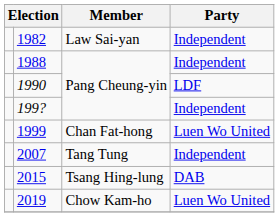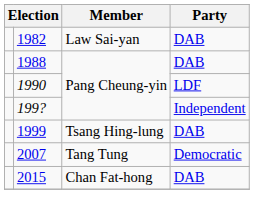(210, 39) Independent -> (189, 39) DAB
(210, 62) Independent -> (189, 62) DAB
(109, 131) Chan Fat-hong -> (115, 131) Tsang Hing-lung
(222, 131) Luen Wo United -> (189, 131) DAB
(210, 154) Independent -> (208, 154) Democratic
(115, 177) Tsang Hing-lung -> (109, 177) Chan Fat-hong
- row: (31, 200)
